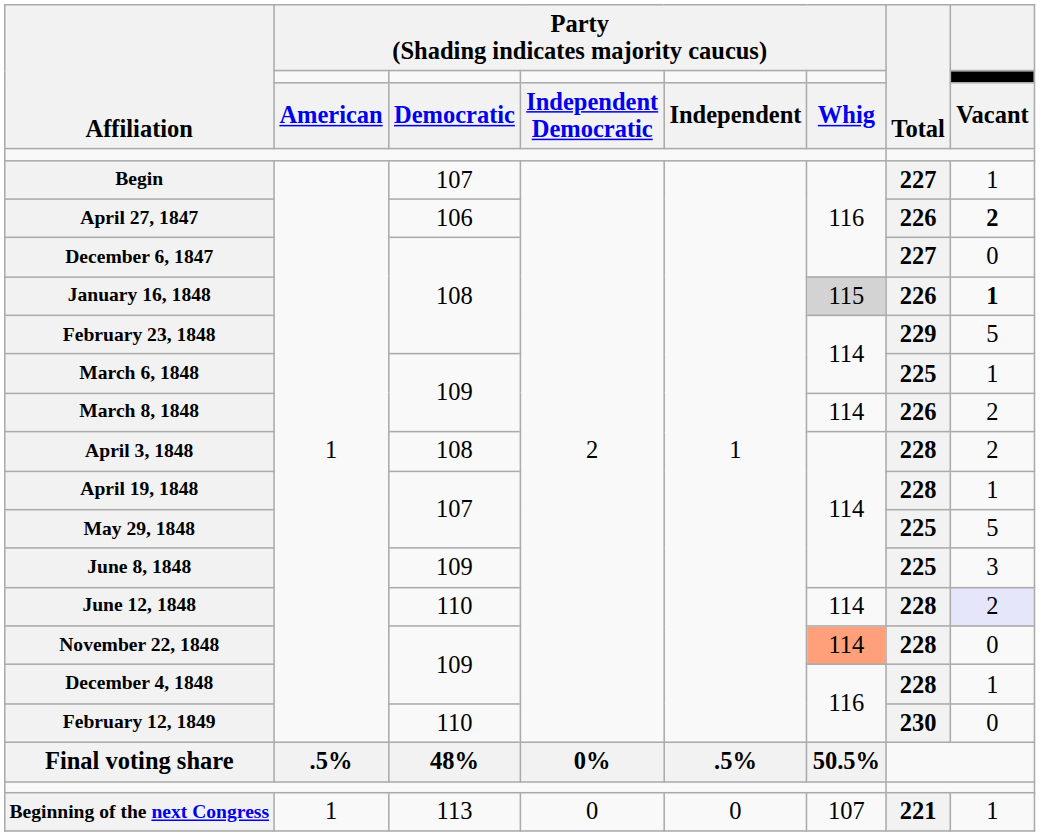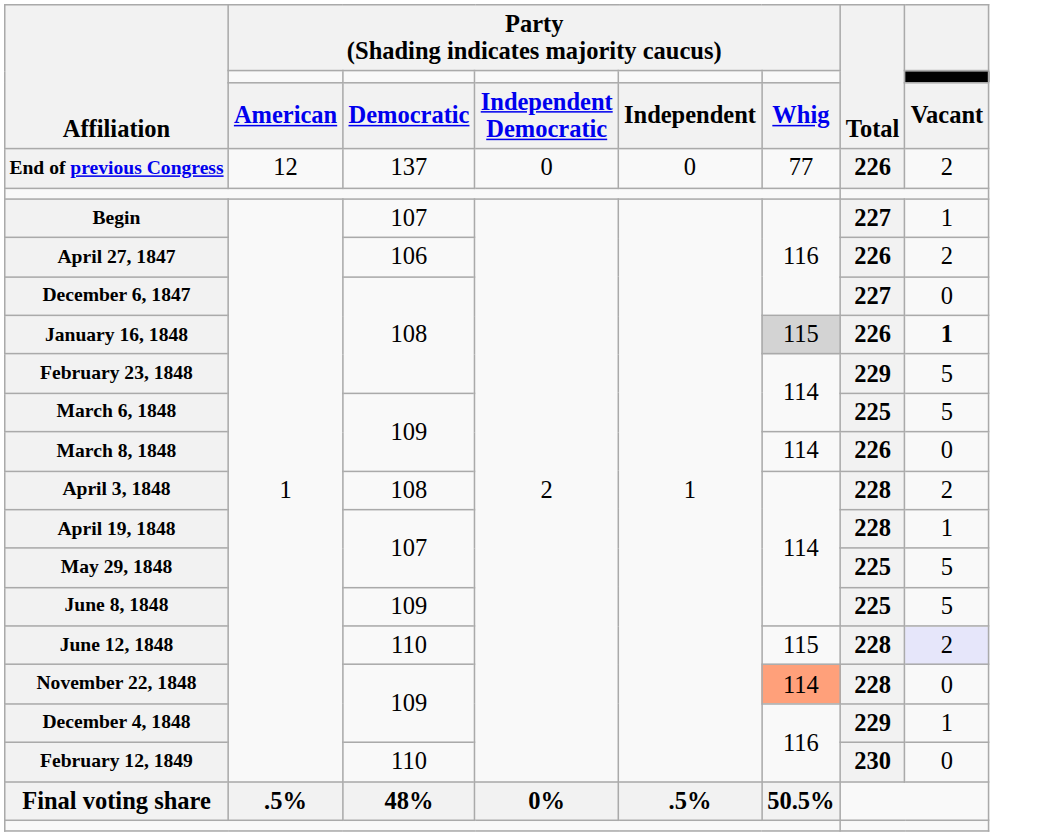+ row: (117, 167)
(992, 218) bold -> (947, 256) normal
(992, 373) 1 -> (947, 412) 5
(992, 412) 2 -> (947, 450) 0
(992, 567) 3 -> (947, 606) 5
(846, 606) 114 -> (801, 645) 115
(918, 683) 228 -> (873, 722) 229
- row: (139, 811)
